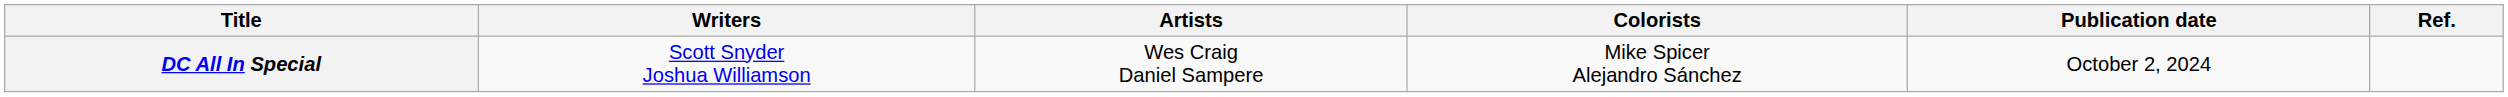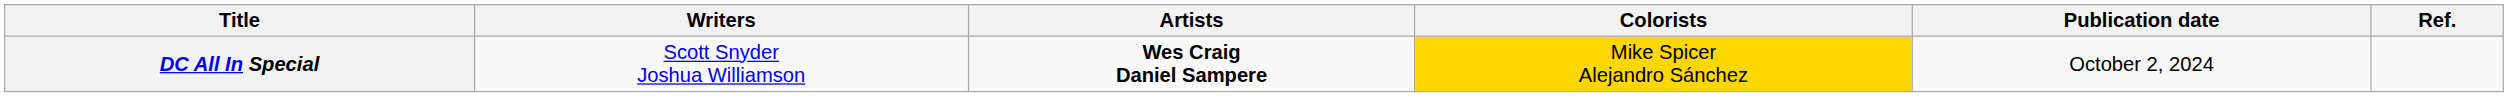(1191, 63) normal -> (1192, 63) bold
(1657, 63) no background -> (1663, 63) gold background
